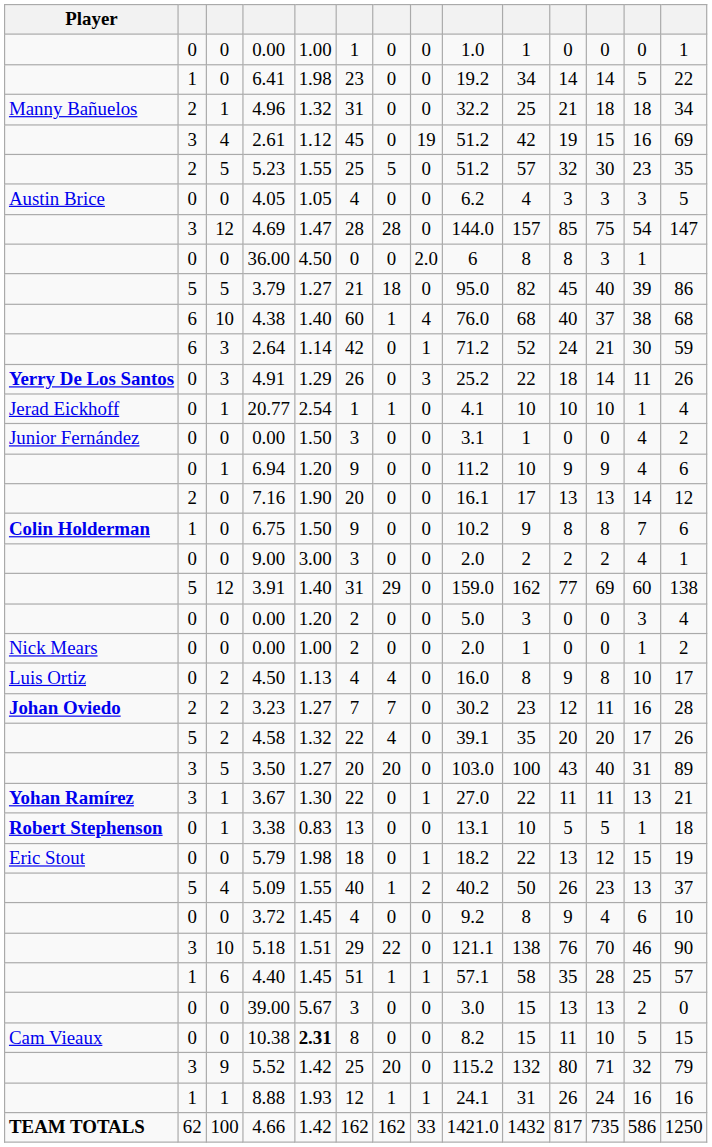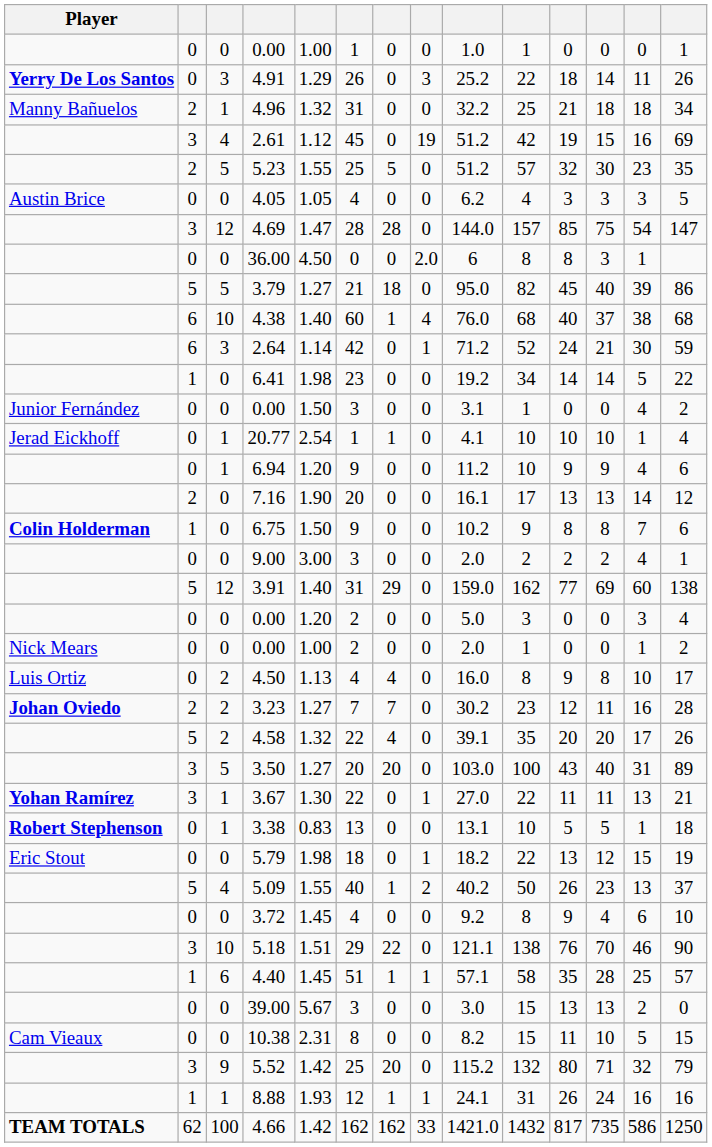rows swapped: (92, 79) <-> (92, 378)
rows swapped: (64, 408) <-> (74, 438)
(315, 1037) bold -> (315, 1037) normal
